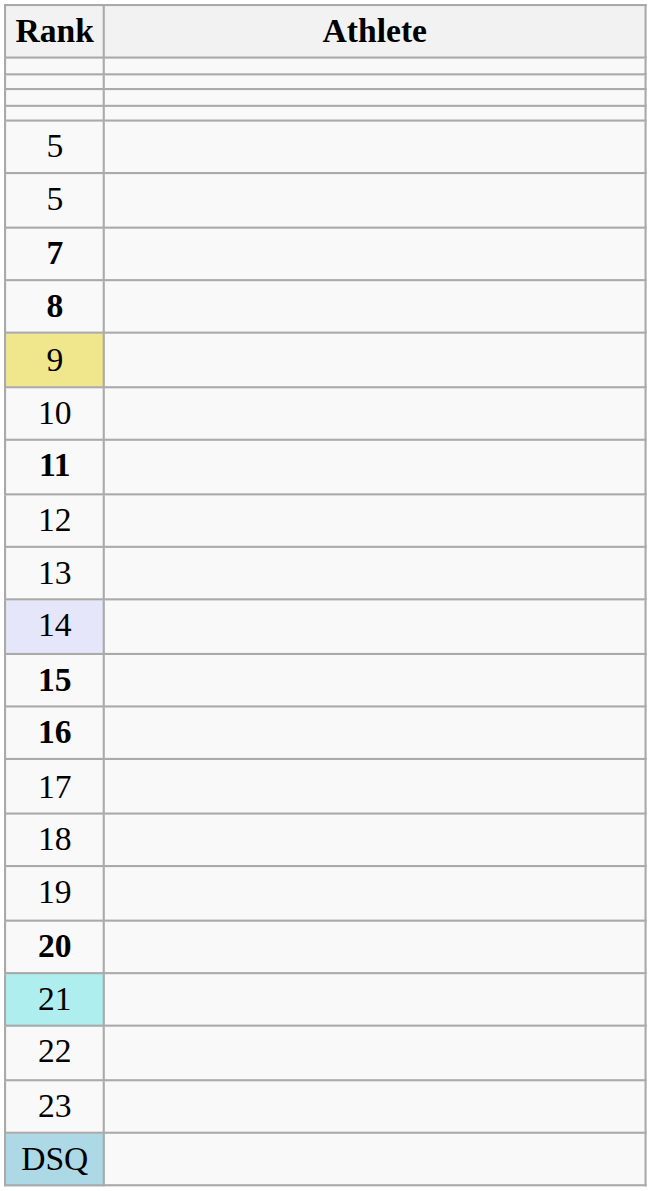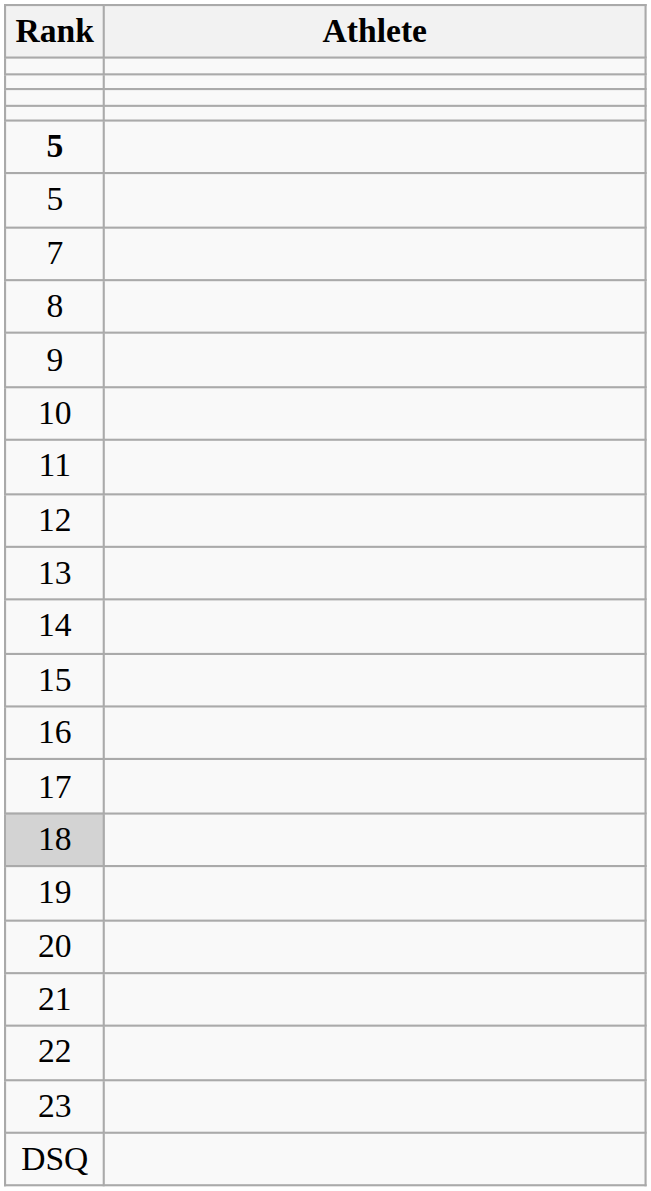(55, 146) normal -> (55, 146) bold
(55, 252) bold -> (55, 252) normal
(55, 306) bold -> (55, 306) normal
(55, 359) khaki background -> (55, 359) no background
(55, 466) bold -> (55, 466) normal
(55, 625) lavender background -> (55, 625) no background
(55, 679) bold -> (55, 679) normal
(55, 732) bold -> (55, 732) normal
(55, 839) no background -> (55, 839) lightgrey background
(55, 945) bold -> (55, 945) normal
(55, 998) paleturquoise background -> (55, 998) no background
(55, 1158) lightblue background -> (55, 1158) no background
